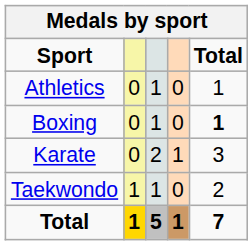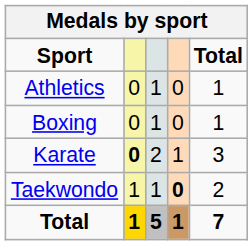(218, 122) bold -> (218, 122) normal
(134, 155) normal -> (134, 155) bold
(178, 189) normal -> (178, 189) bold
